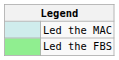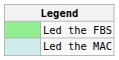rows swapped: (77, 47) <-> (77, 30)
